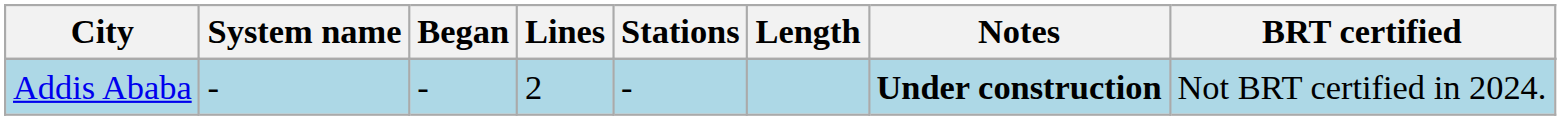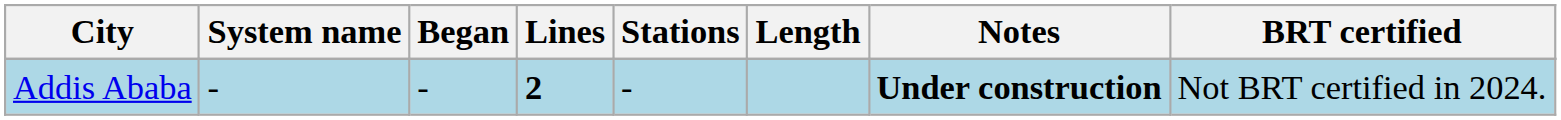(534, 86) normal -> (534, 86) bold
